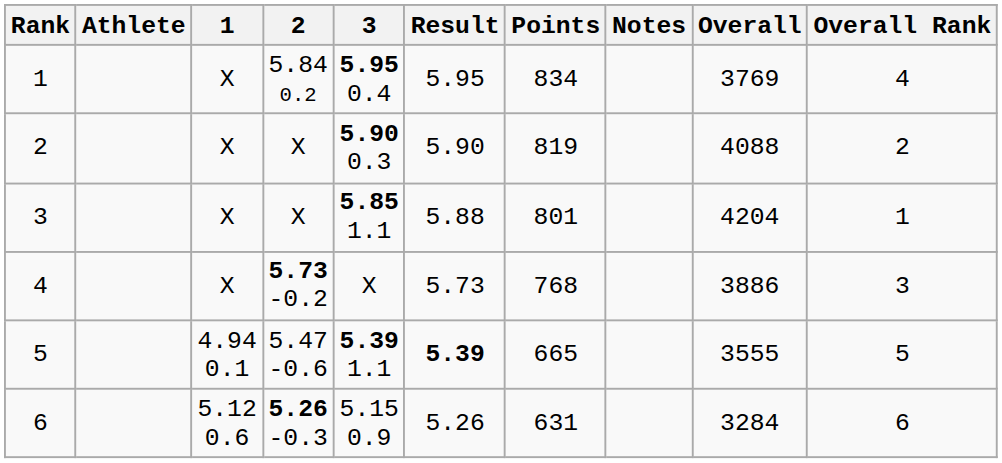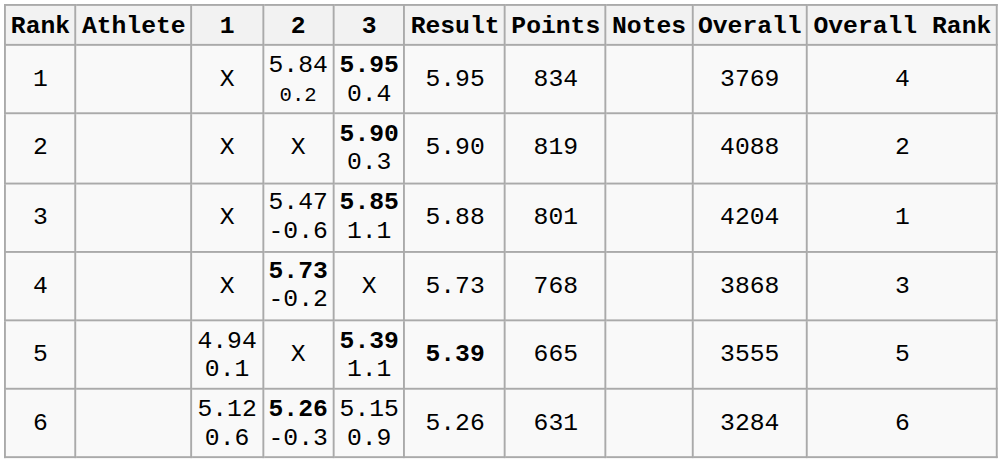(298, 217) X -> (298, 217) 5.47 -0.6
(750, 286) 3886 -> (750, 286) 3868
(298, 355) 5.47 -0.6 -> (298, 355) X
